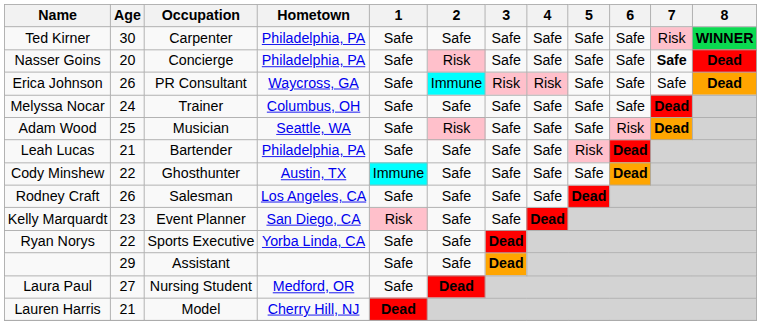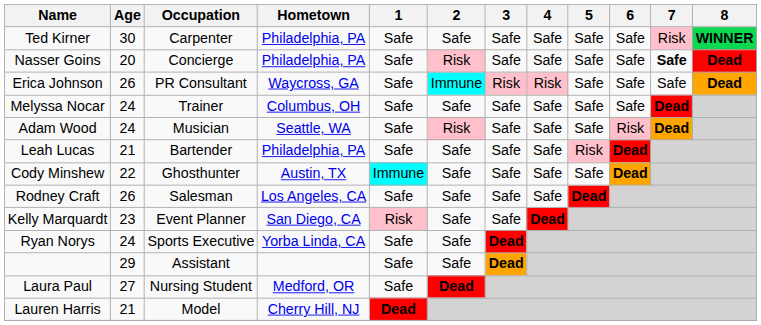(127, 128) 25 -> (127, 128) 24
(127, 241) 22 -> (127, 241) 24
